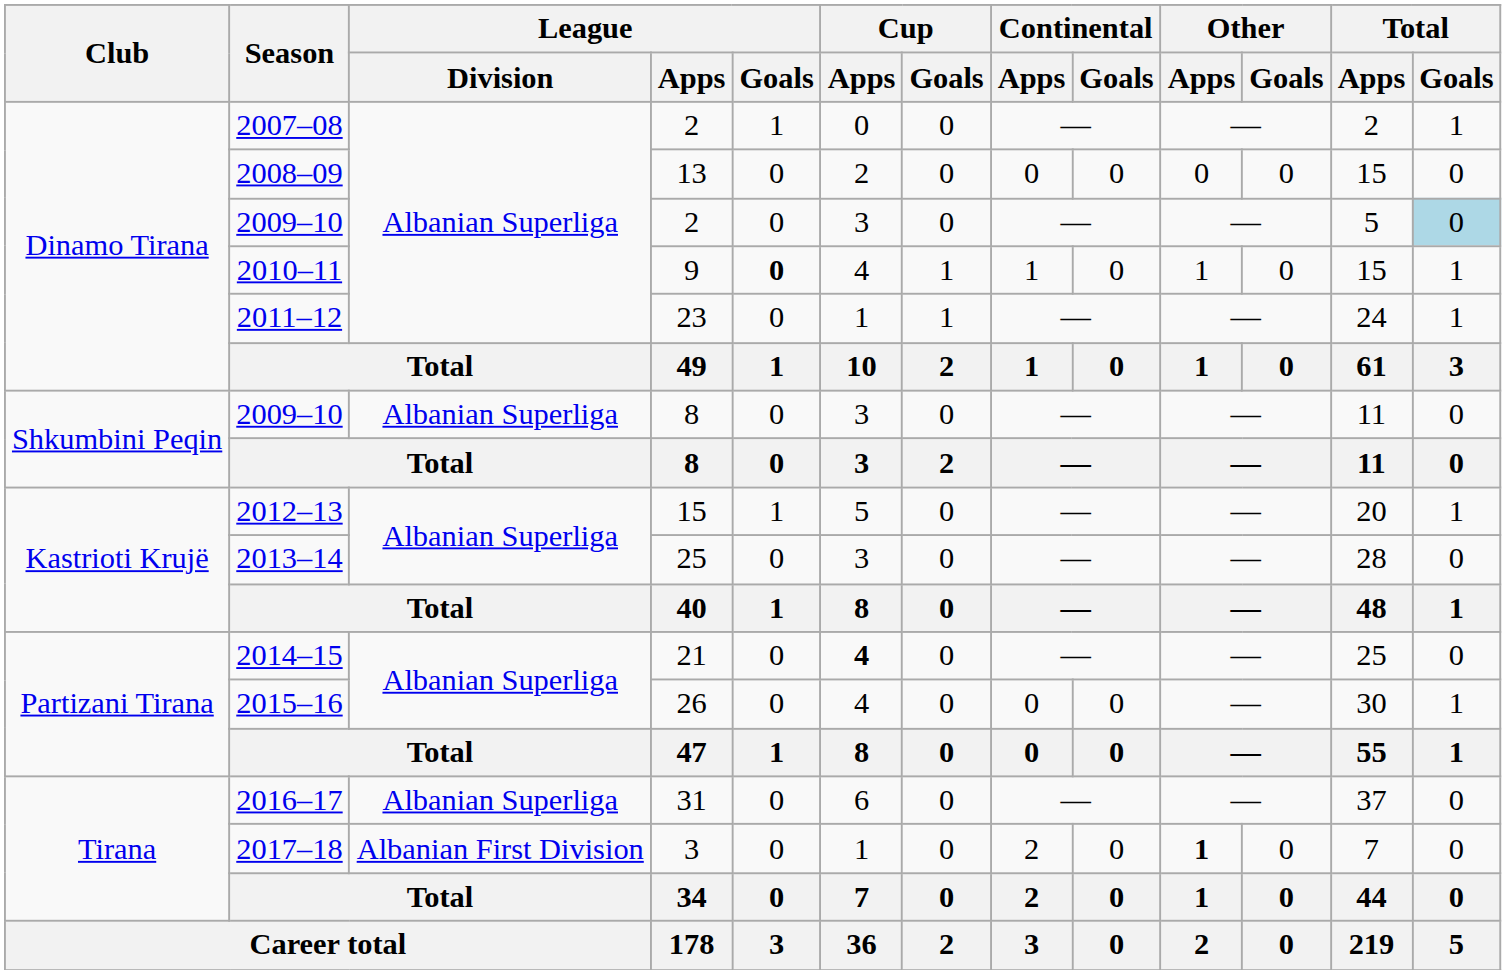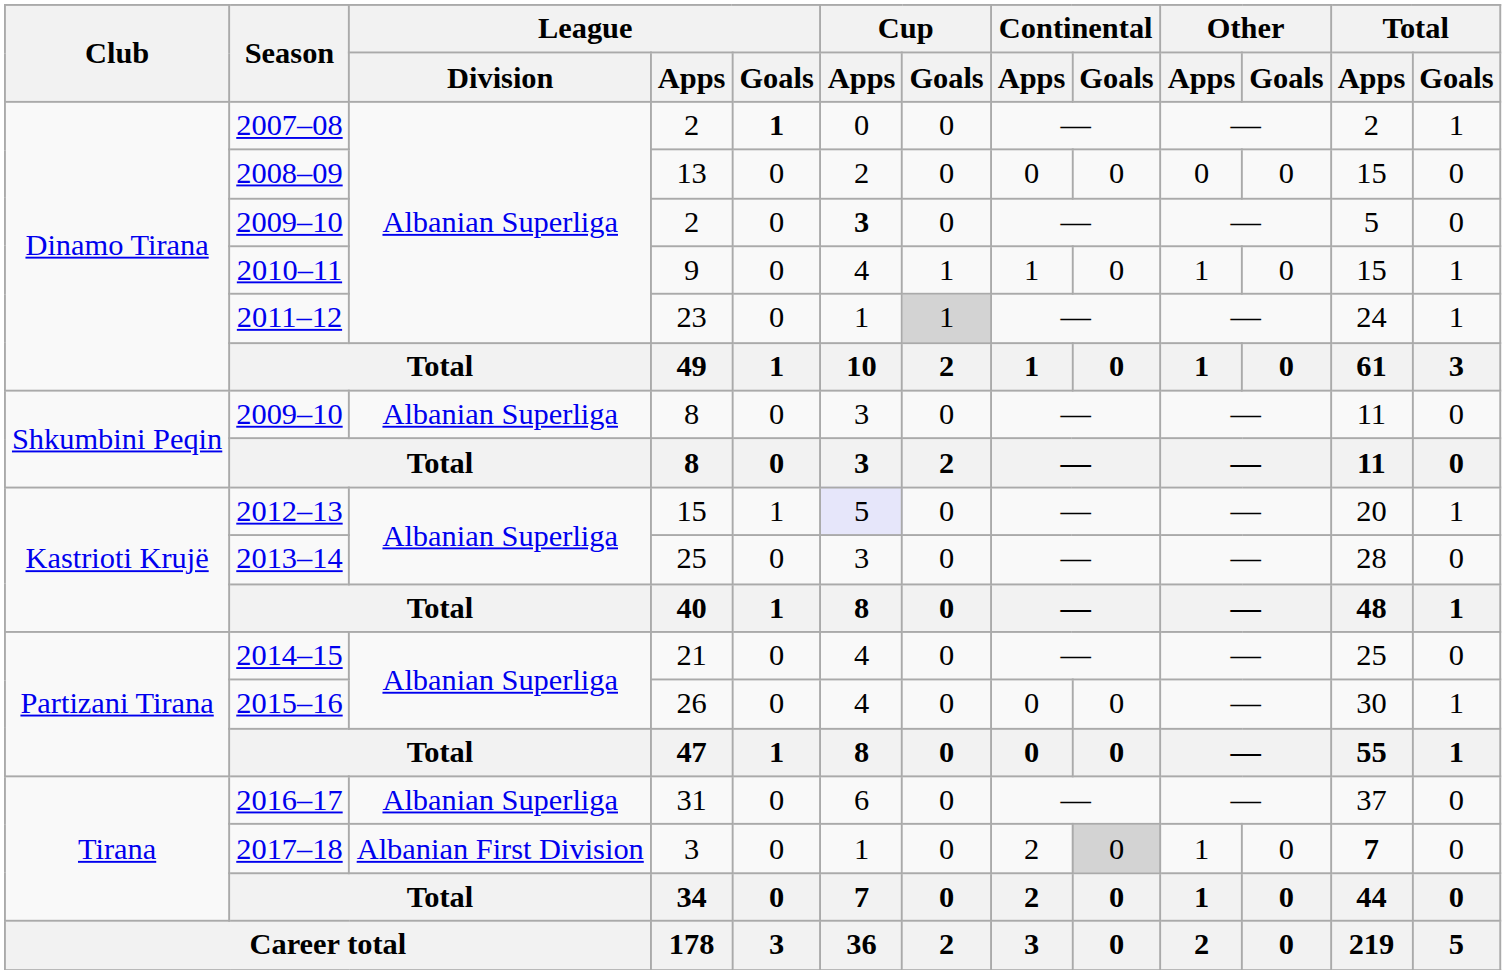(777, 125) normal -> (777, 125) bold
(862, 221) normal -> (862, 221) bold
(1456, 221) lightblue background -> (1456, 221) no background
(777, 269) bold -> (777, 269) normal
(947, 317) no background -> (947, 317) lightgrey background
(862, 510) no background -> (862, 510) lavender background
(862, 655) bold -> (862, 655) normal
(1117, 848) no background -> (1117, 848) lightgrey background
(1201, 848) bold -> (1201, 848) normal
(1371, 848) normal -> (1371, 848) bold
